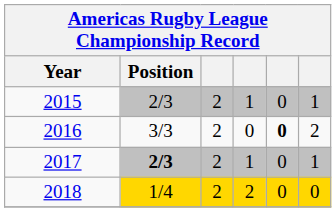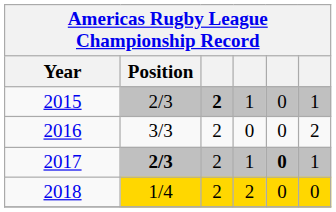(217, 101) normal -> (217, 101) bold
(282, 131) bold -> (282, 131) normal
(282, 161) normal -> (282, 161) bold
